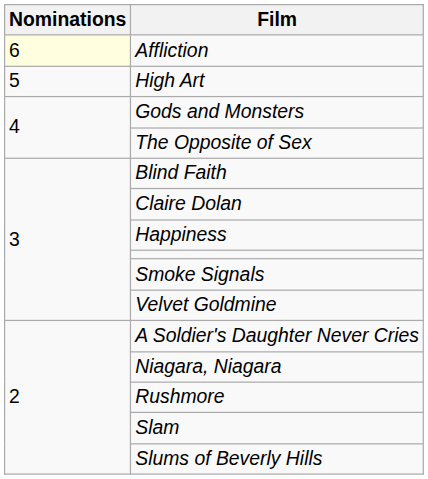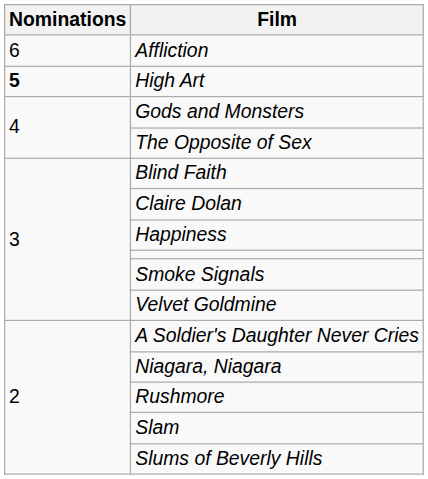(14, 50) lightyellow background -> (14, 50) no background
(14, 81) normal -> (14, 81) bold
